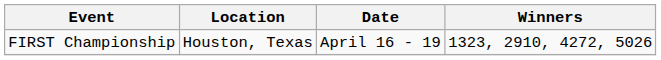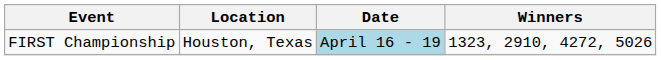(380, 42) no background -> (380, 42) lightblue background
